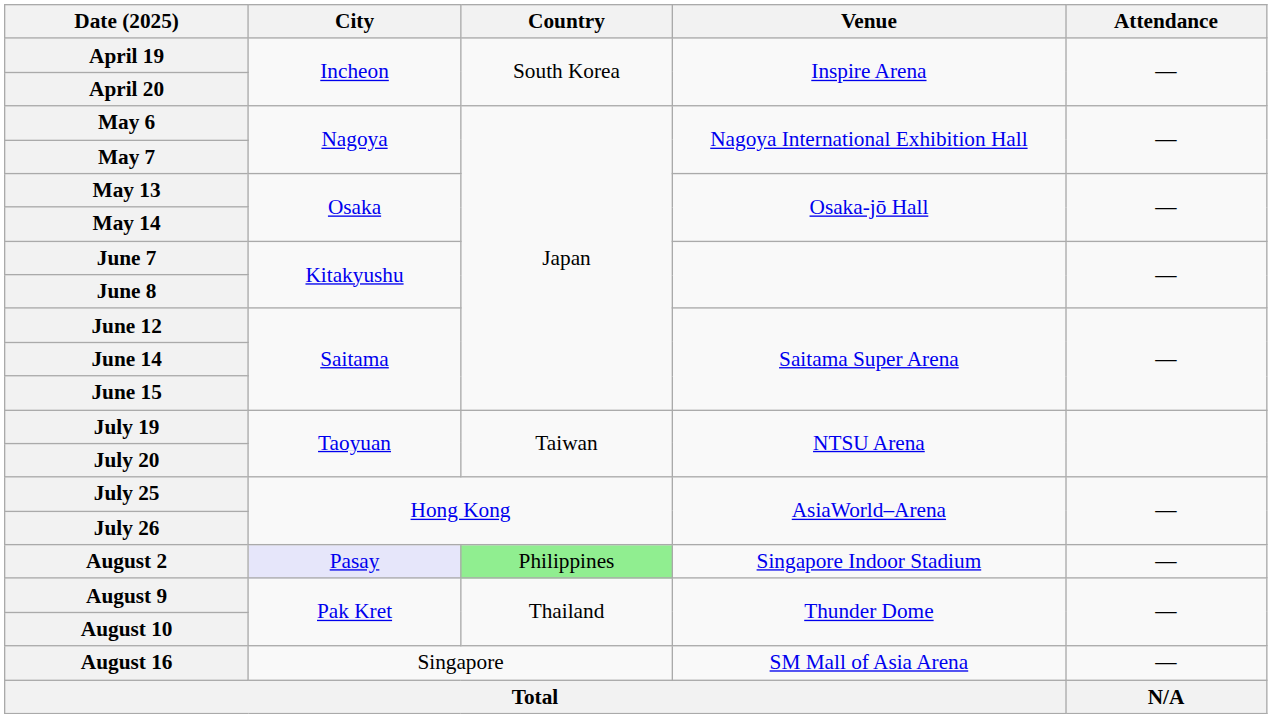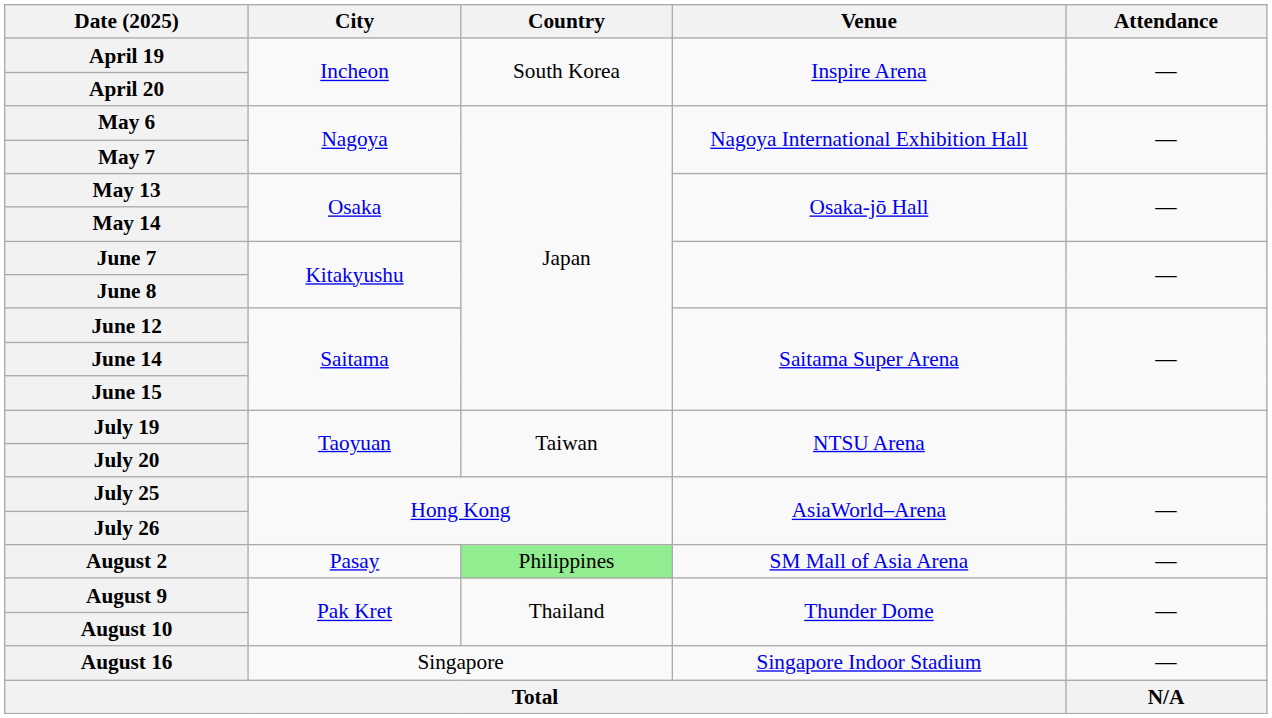(355, 561) lavender background -> (355, 561) no background
(869, 561) Singapore Indoor Stadium -> (869, 561) SM Mall of Asia Arena
(869, 662) SM Mall of Asia Arena -> (869, 662) Singapore Indoor Stadium
